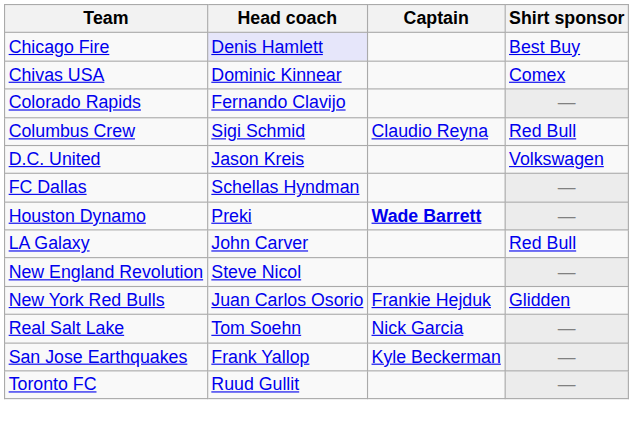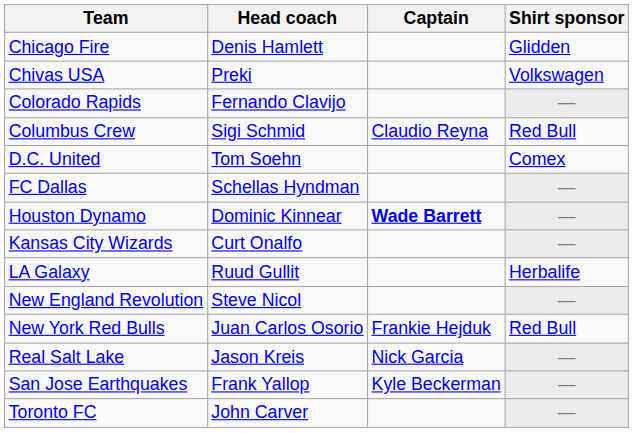(267, 46) lavender background -> (267, 46) no background
(545, 46) Best Buy -> (540, 46) Glidden
(276, 74) Dominic Kinnear -> (232, 74) Preki
(537, 74) Comex -> (556, 74) Volkswagen
(258, 159) Jason Kreis -> (256, 159) Tom Soehn
(556, 159) Volkswagen -> (537, 159) Comex
(232, 215) Preki -> (276, 215) Dominic Kinnear
+ row: (91, 243)
(260, 243) John Carver -> (255, 272) Ruud Gullit
(543, 243) Red Bull -> (545, 272) Herbalife
(540, 300) Glidden -> (543, 328) Red Bull
(256, 328) Tom Soehn -> (258, 356) Jason Kreis
(255, 384) Ruud Gullit -> (260, 412) John Carver
